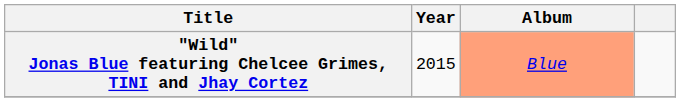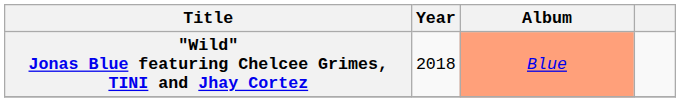(436, 65) 2015 -> (436, 65) 2018
